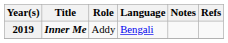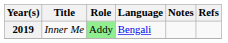(65, 30) bold -> (64, 30) normal
(103, 30) no background -> (101, 30) lightgreen background
